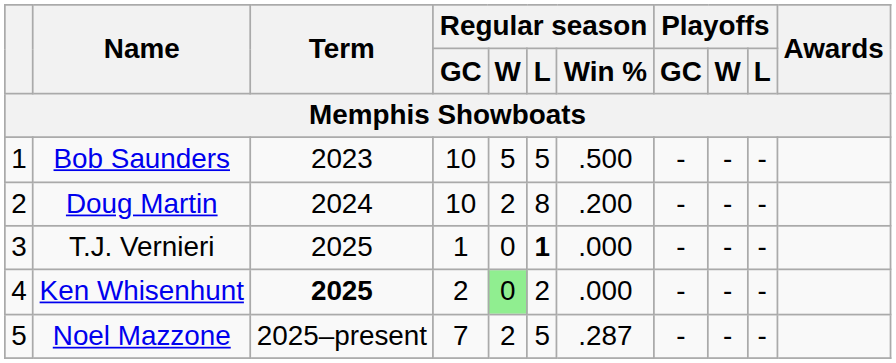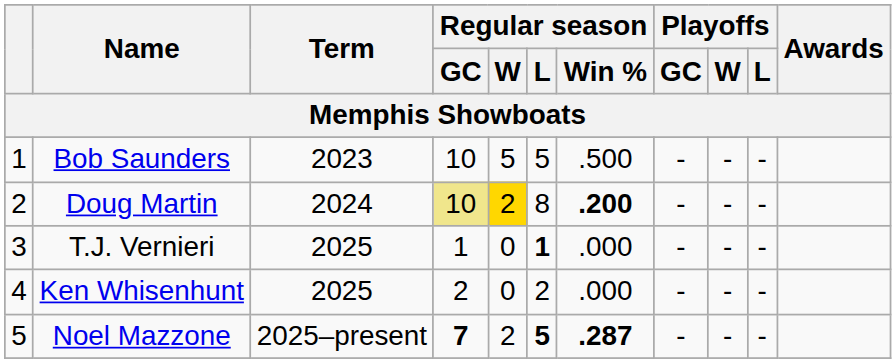(461, 203) no background -> (461, 203) khaki background
(508, 203) no background -> (508, 203) gold background
(605, 203) normal -> (605, 203) bold
(342, 291) bold -> (342, 291) normal
(508, 291) lightgreen background -> (508, 291) no background
(461, 335) normal -> (461, 335) bold
(542, 335) normal -> (542, 335) bold
(605, 335) normal -> (605, 335) bold
